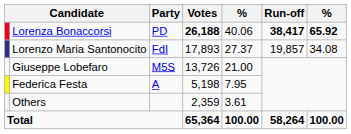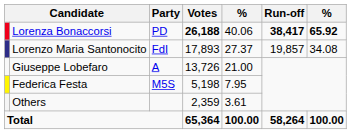(163, 67) M5S -> (156, 67) A
(156, 85) A -> (163, 85) M5S
